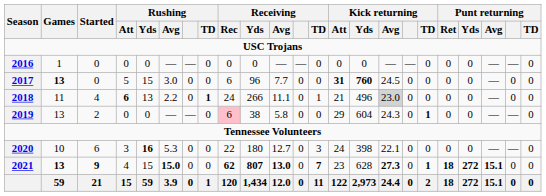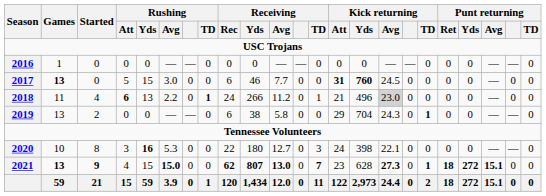(255, 81) 96 -> (255, 81) 46
(281, 98) 11.1 -> (281, 98) 11.2
(229, 115) pink background -> (229, 115) no background
(364, 115) 604 -> (364, 115) 704
(97, 149) 6 -> (97, 149) 8
